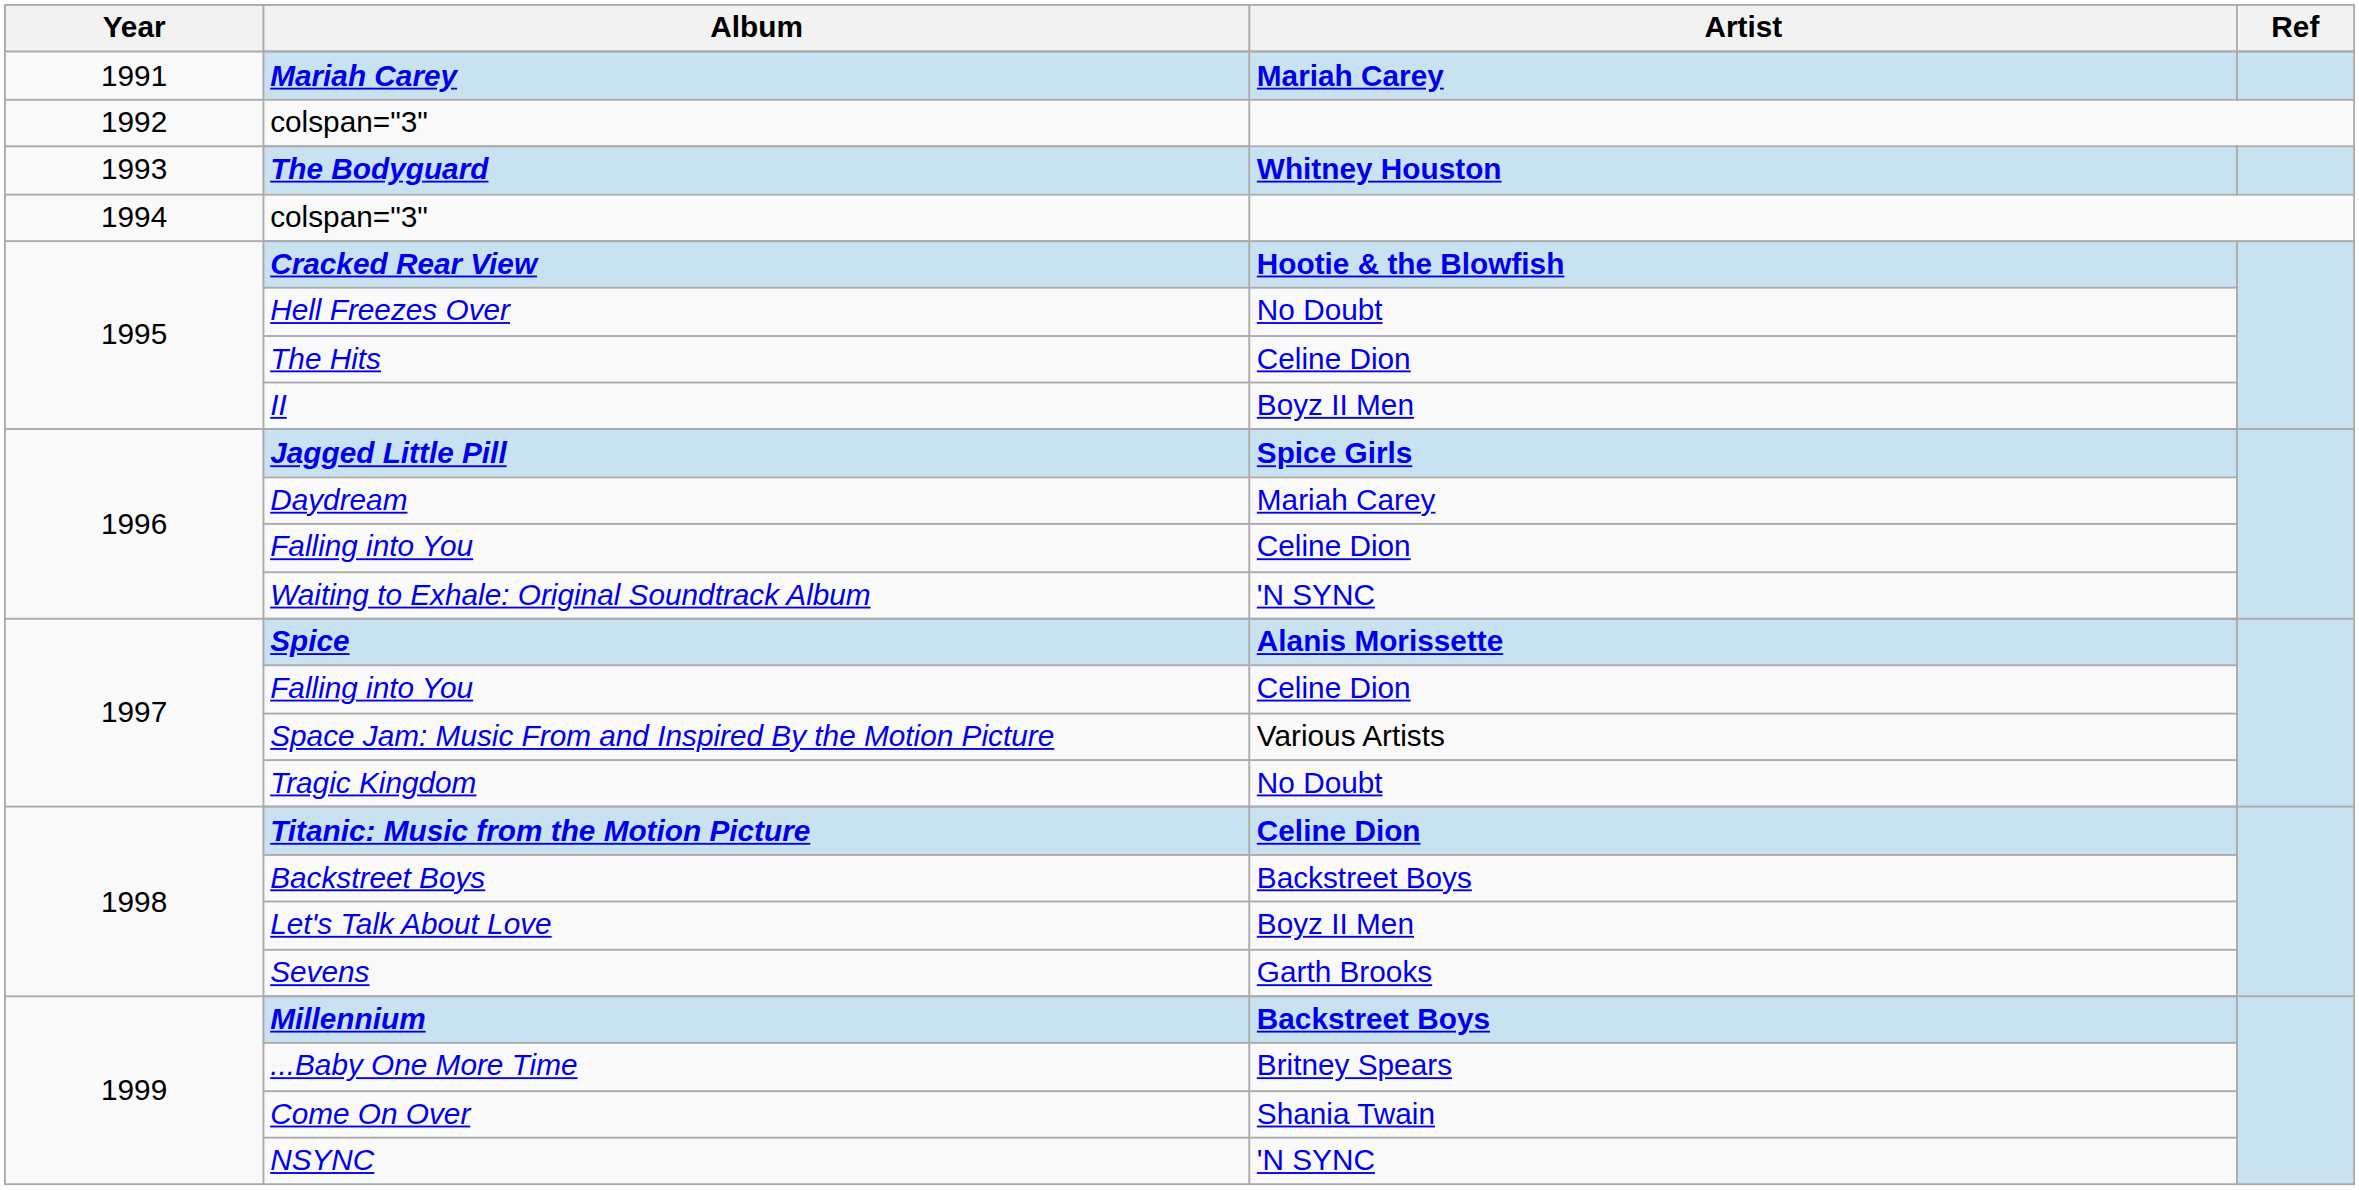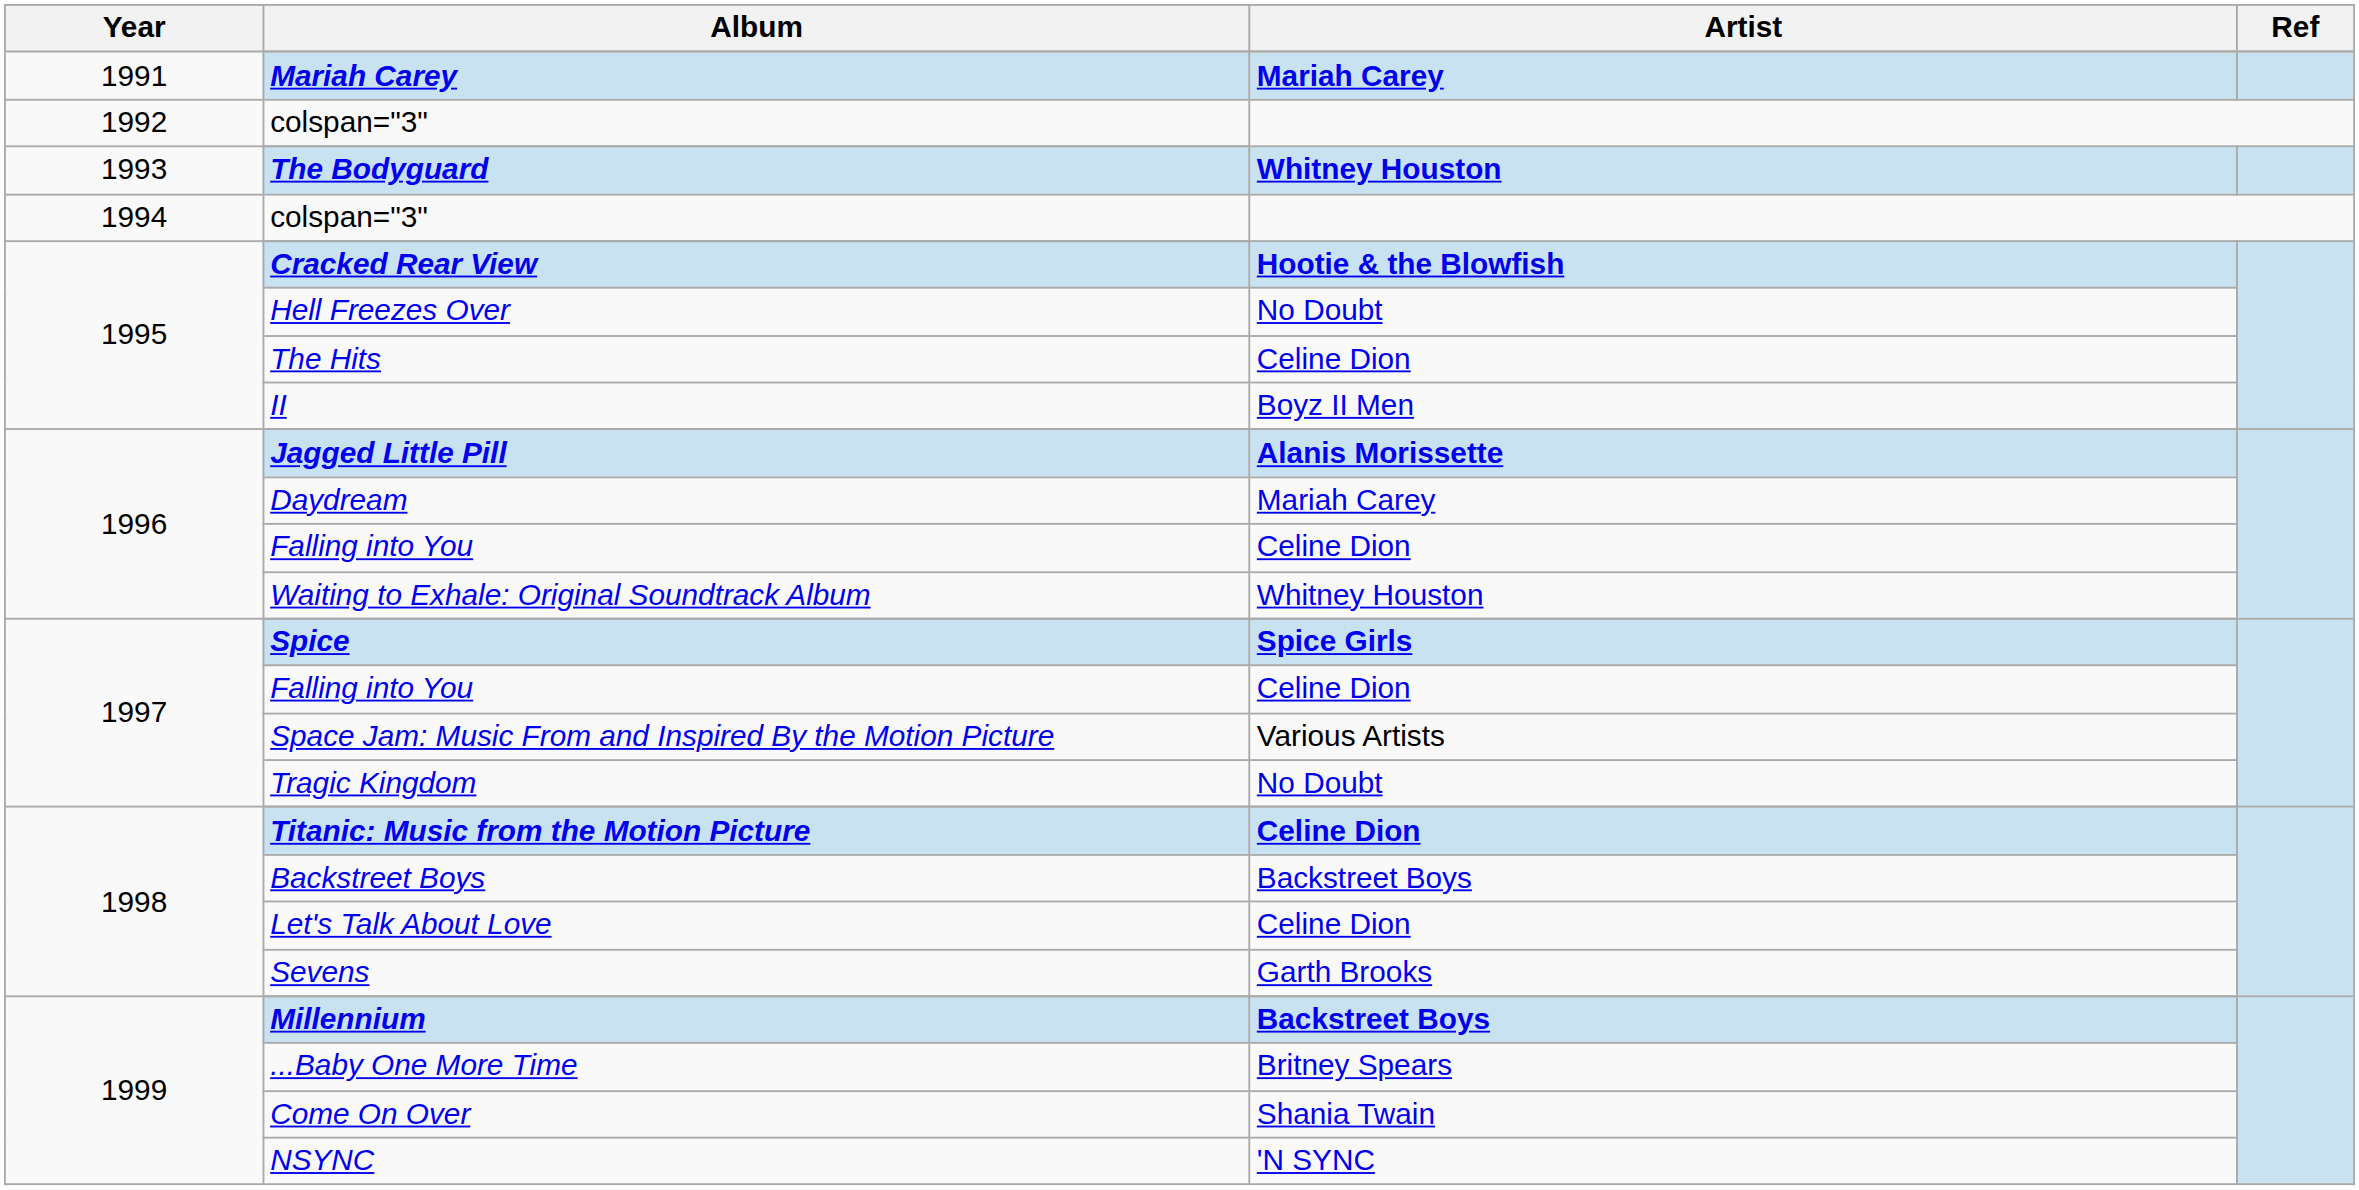(1335, 452) Spice Girls -> (1380, 452) Alanis Morissette
(1316, 594) 'N SYNC -> (1370, 594) Whitney Houston
(1380, 641) Alanis Morissette -> (1335, 641) Spice Girls
(1335, 924) Boyz II Men -> (1334, 924) Celine Dion
